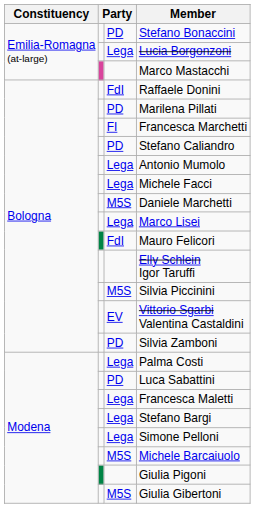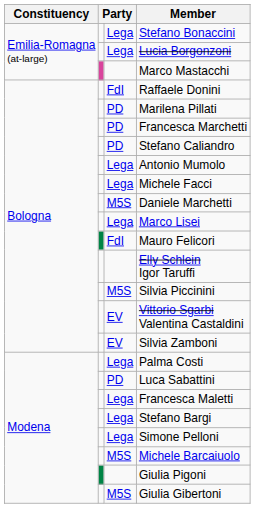(115, 33) PD -> (120, 33) Lega
(112, 128) FI -> (115, 128) PD
(115, 343) PD -> (115, 343) EV
